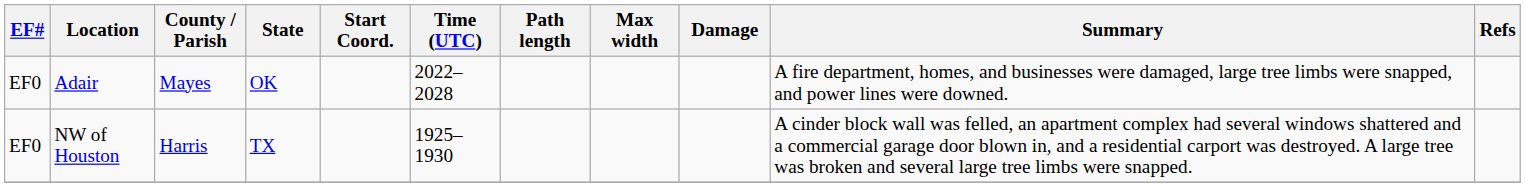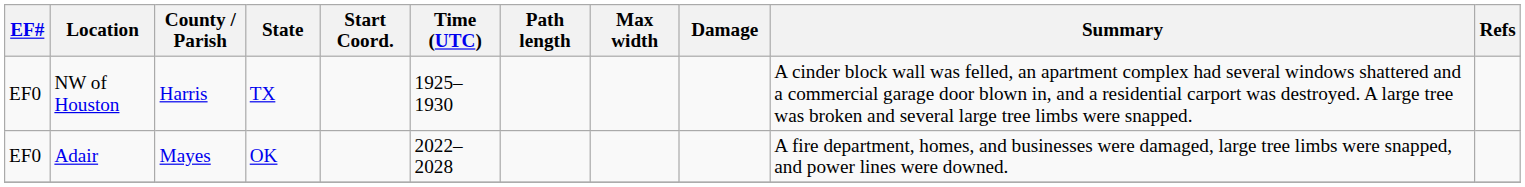rows swapped: (87, 145) <-> (76, 82)
